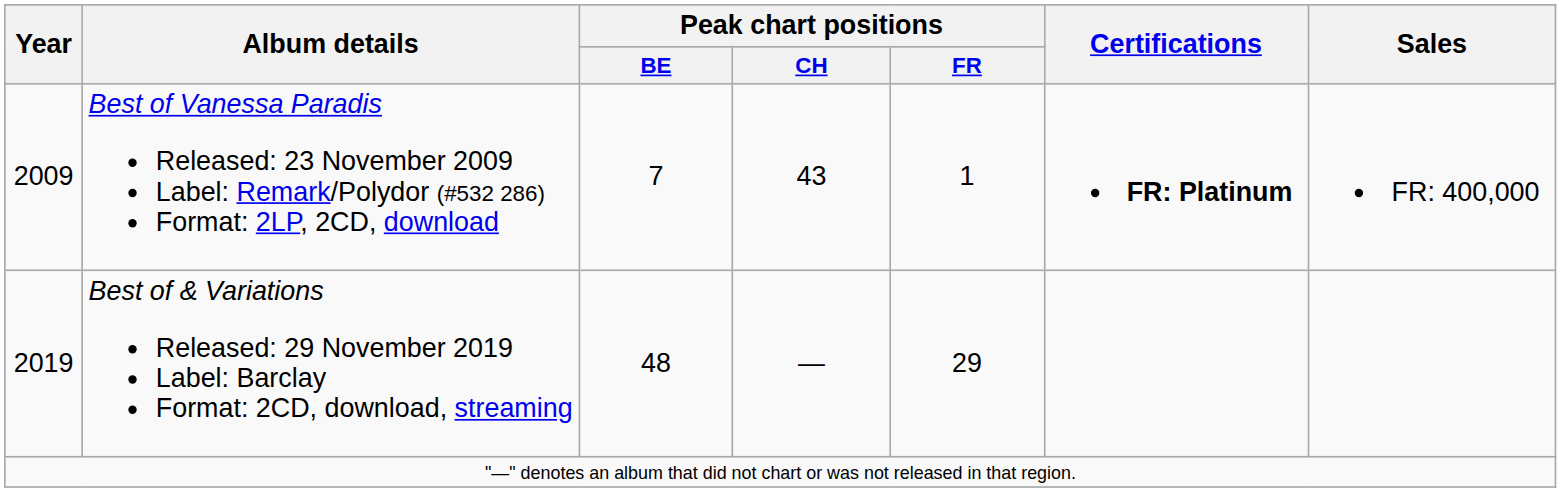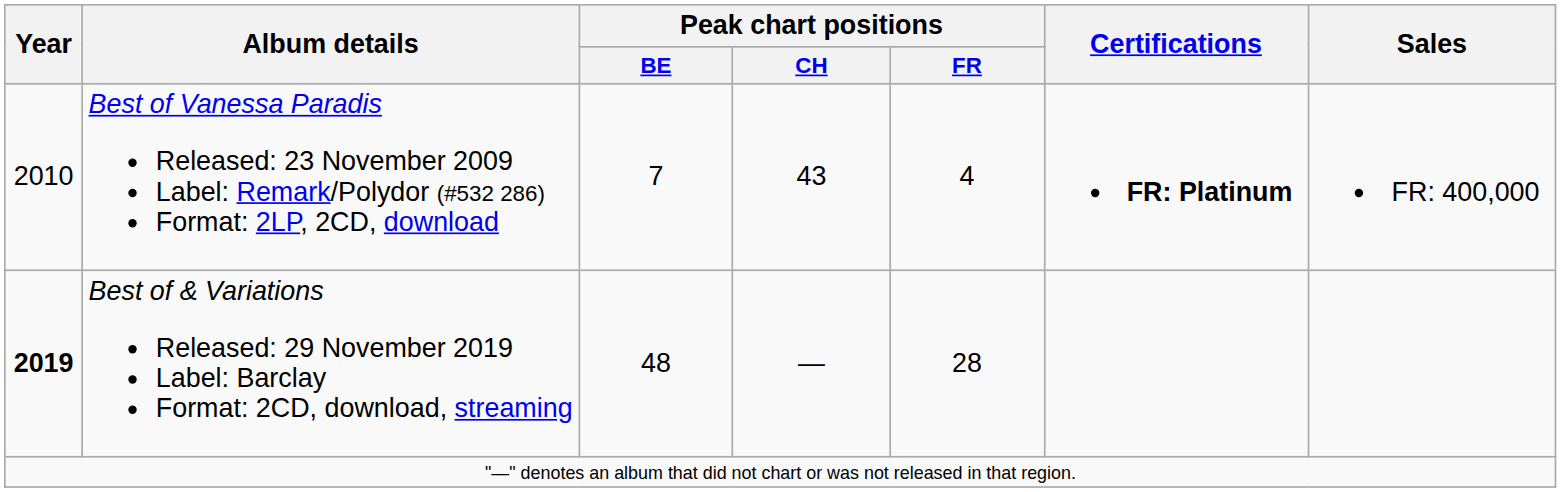(44, 176) 2009 -> (44, 176) 2010
(967, 176) 1 -> (967, 176) 4
(44, 363) normal -> (44, 363) bold
(967, 363) 29 -> (967, 363) 28
